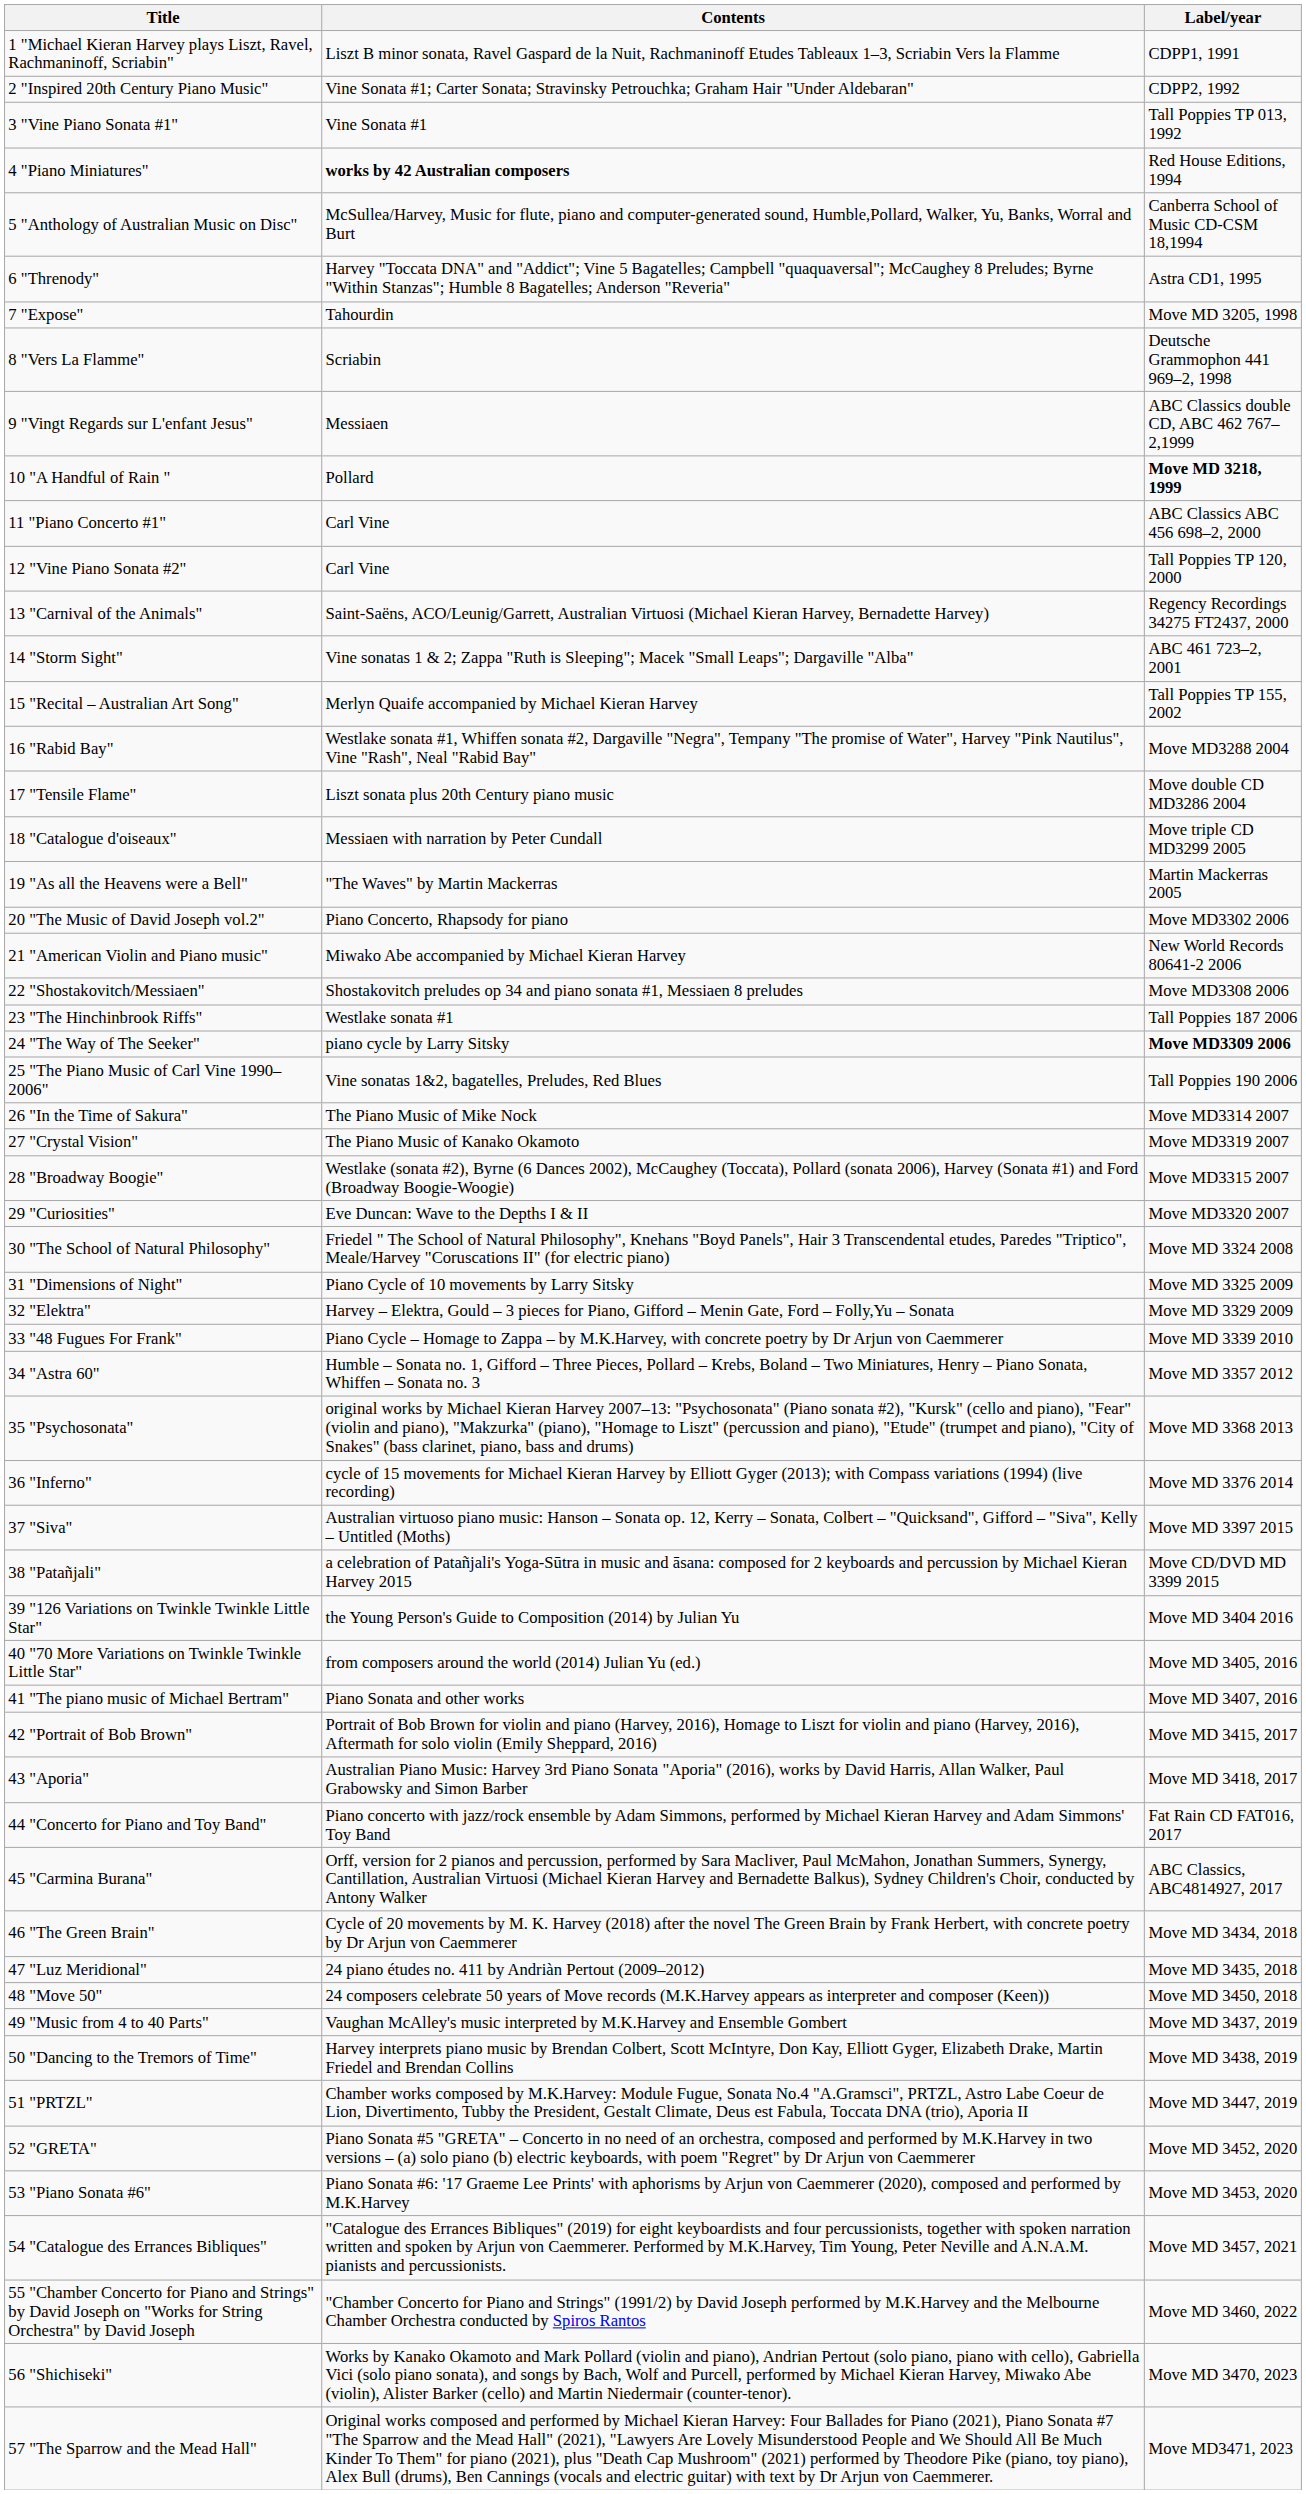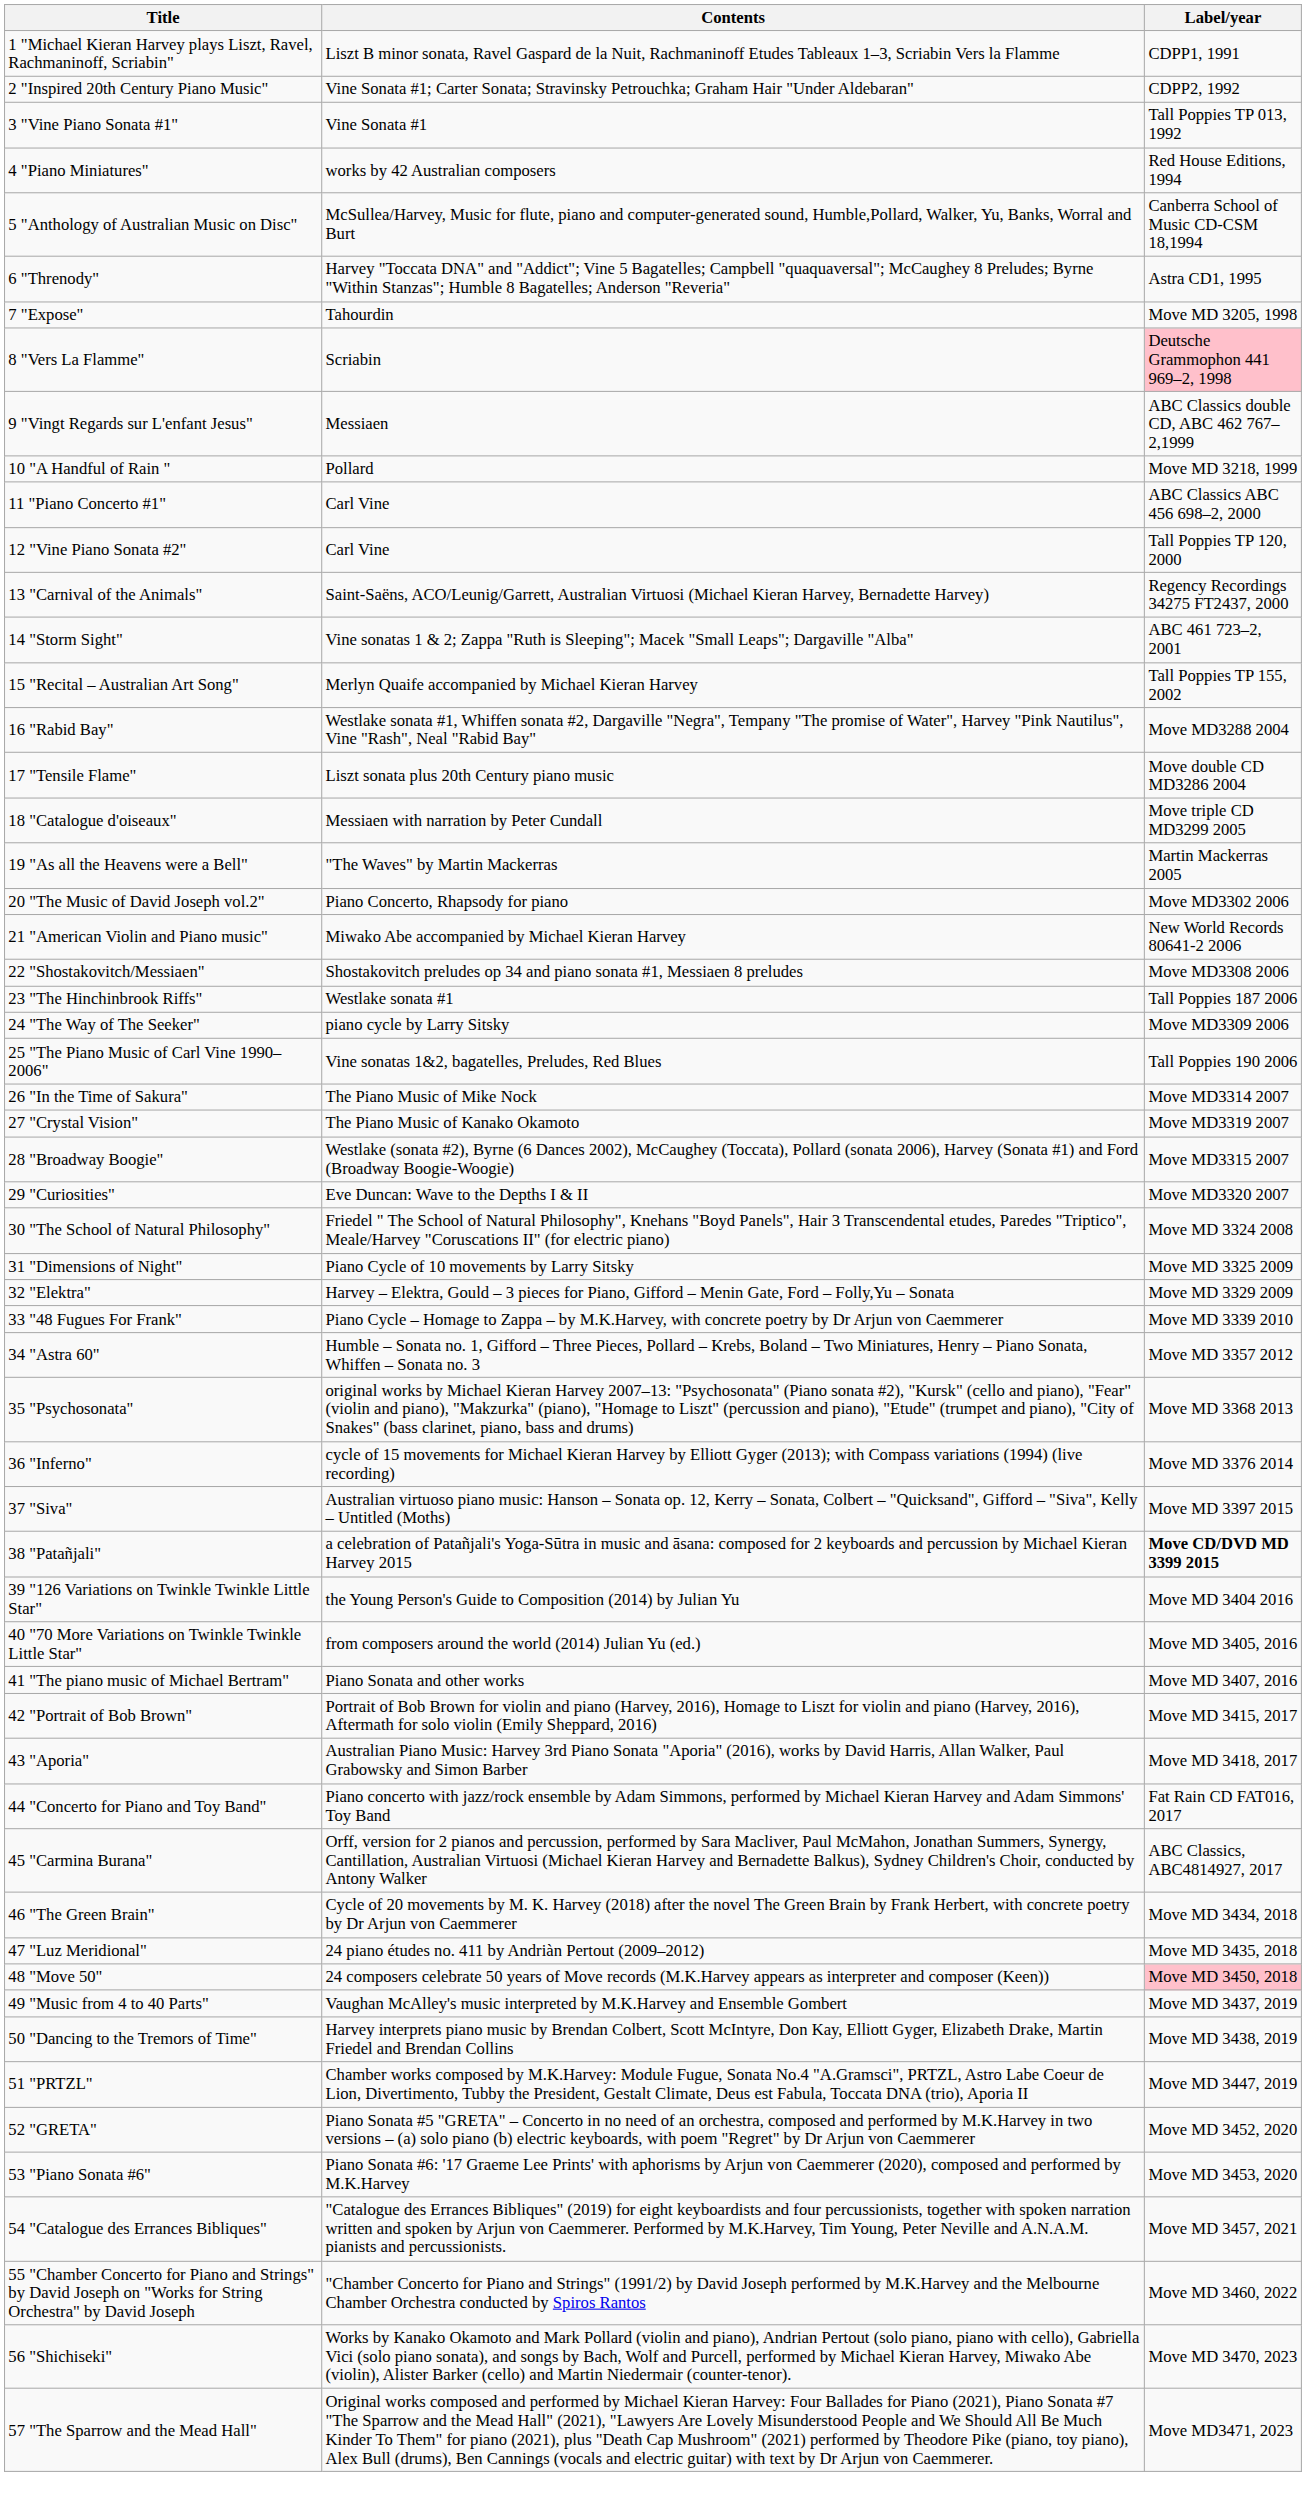(448, 170) bold -> (441, 170) normal
(1209, 359) no background -> (1209, 359) pink background
(1205, 478) bold -> (1223, 468) normal
(1220, 1044) bold -> (1219, 1025) normal
(1217, 1572) normal -> (1219, 1554) bold
(1223, 1995) no background -> (1223, 1977) pink background
